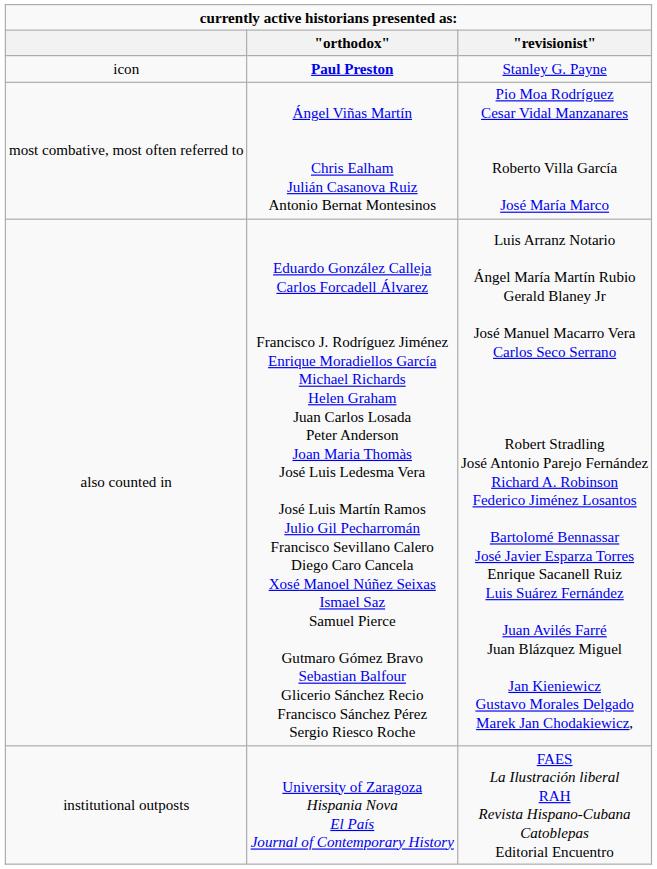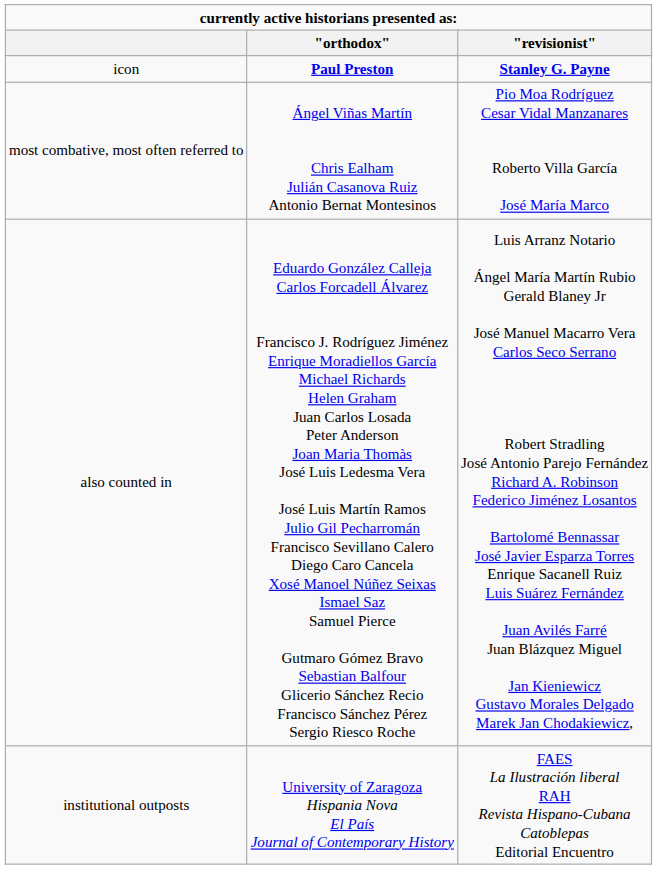(555, 68) normal -> (555, 68) bold
